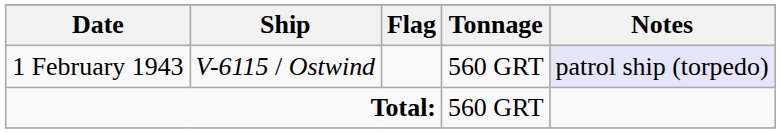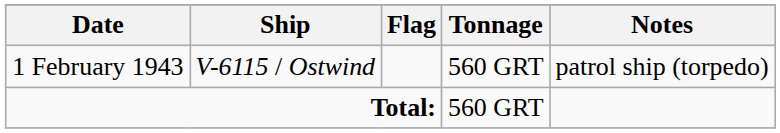(662, 66) lavender background -> (662, 66) no background
